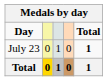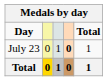(69, 49) normal -> (69, 49) bold
(88, 49) bold -> (88, 49) normal
